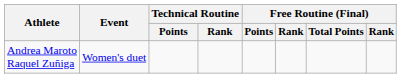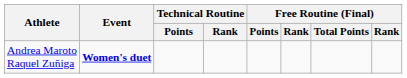(114, 57) normal -> (117, 57) bold
